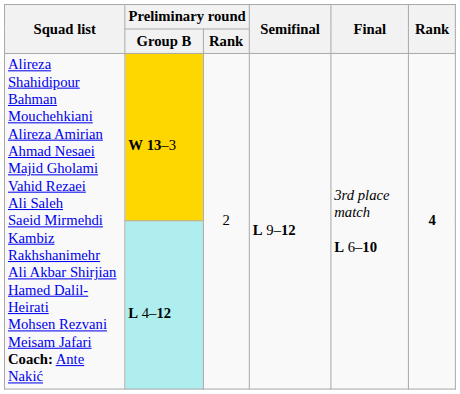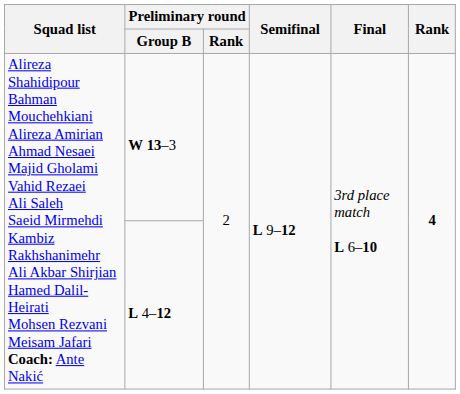(152, 146) gold background -> (152, 146) no background
(150, 314) paleturquoise background -> (150, 314) no background
